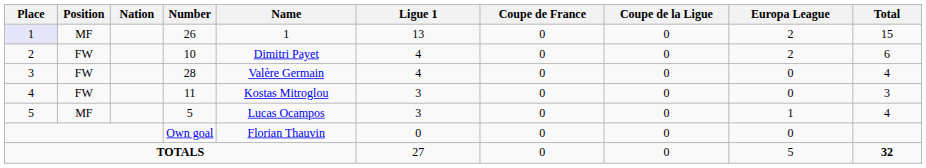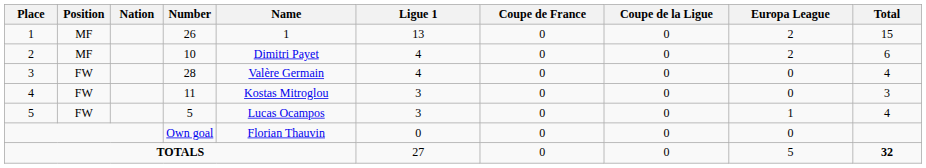(31, 34) lavender background -> (31, 34) no background
(84, 54) FW -> (84, 54) MF
(84, 113) MF -> (84, 113) FW
